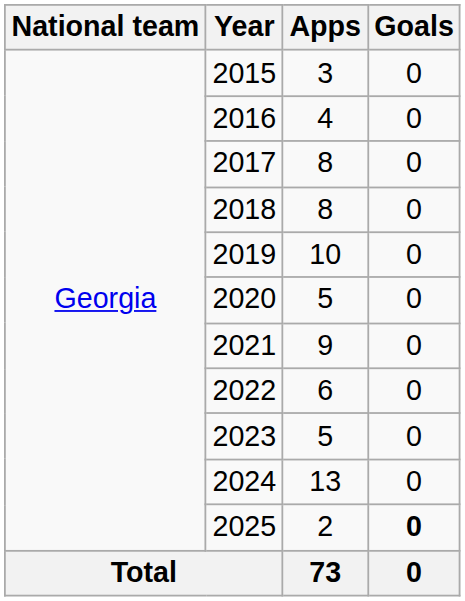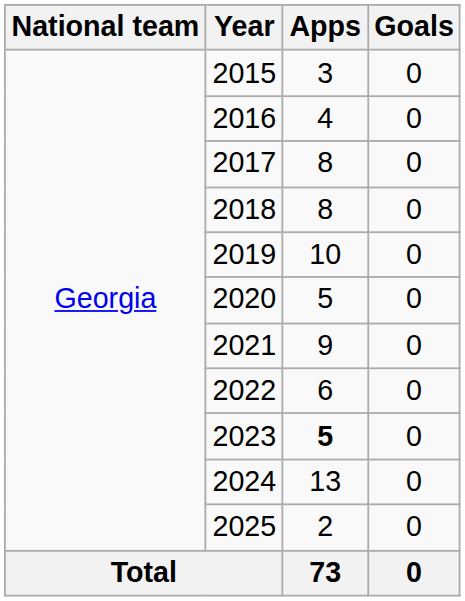(325, 436) normal -> (325, 436) bold
(414, 526) bold -> (414, 526) normal
